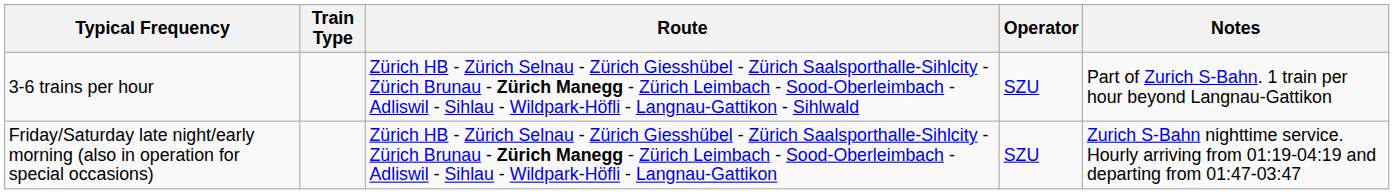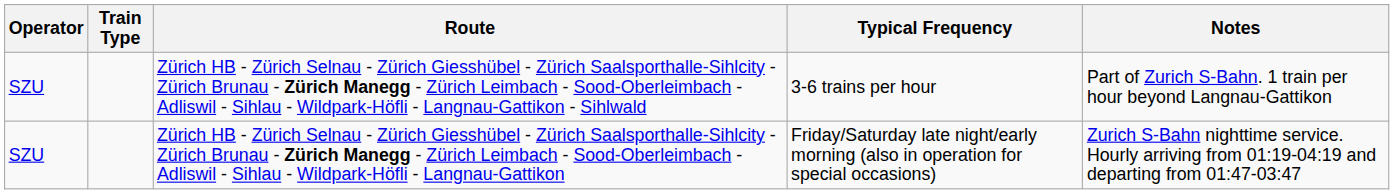columns swapped: (1041, 28) <-> (152, 28)
